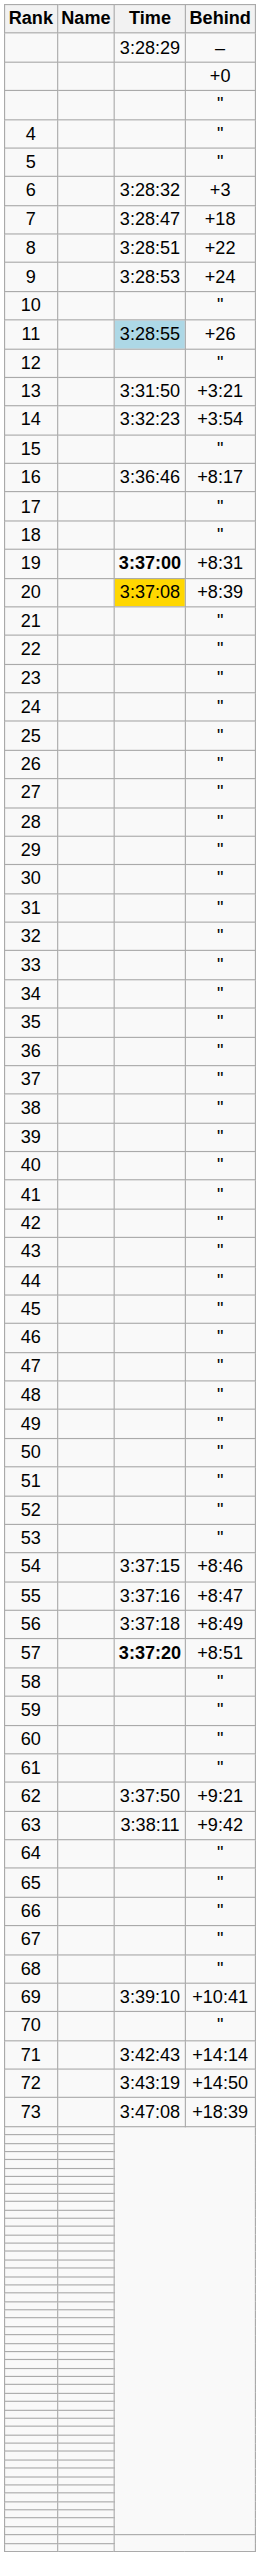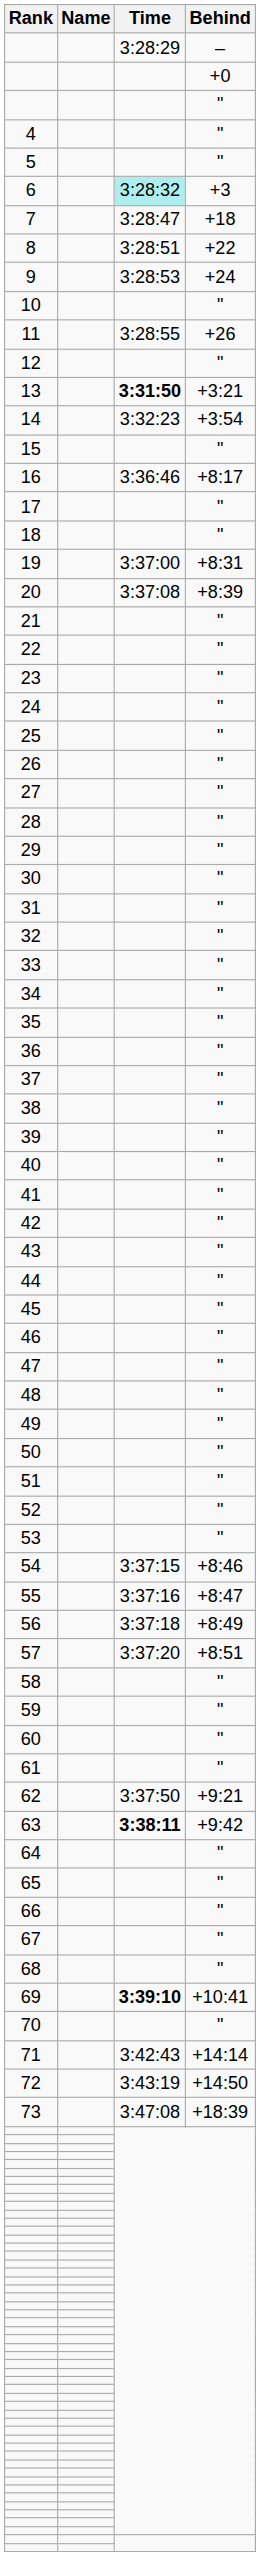(150, 190) no background -> (150, 190) paleturquoise background
(150, 334) lightblue background -> (150, 334) no background
(150, 391) normal -> (150, 391) bold
(150, 563) bold -> (150, 563) normal
(150, 592) gold background -> (150, 592) no background
(150, 1653) bold -> (150, 1653) normal
(150, 1825) normal -> (150, 1825) bold
(150, 1997) normal -> (150, 1997) bold
